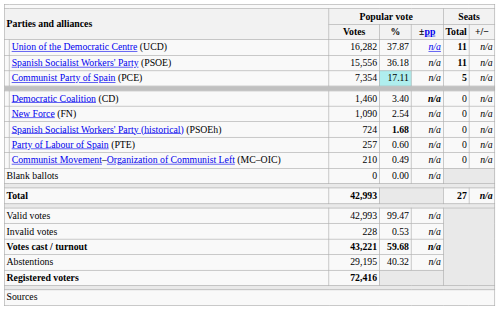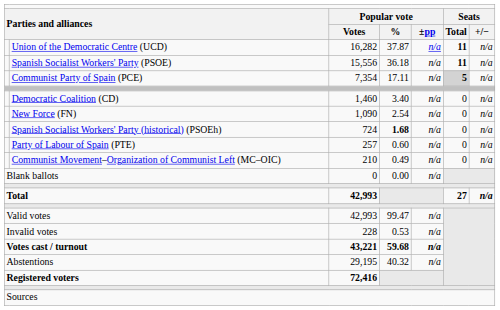(398, 78) paleturquoise background -> (398, 78) no background
(464, 78) no background -> (464, 78) lightgrey background
(434, 98) bold -> (435, 98) normal
